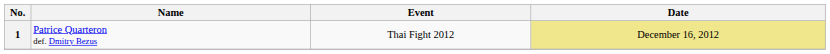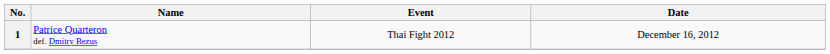(678, 35) khaki background -> (678, 35) no background
